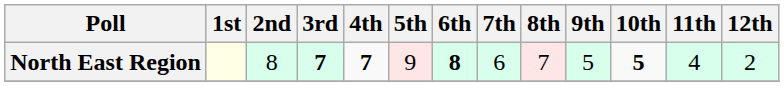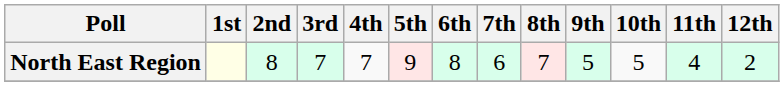(320, 61) bold -> (320, 61) normal
(366, 61) bold -> (366, 61) normal
(455, 61) bold -> (455, 61) normal
(638, 61) bold -> (638, 61) normal
